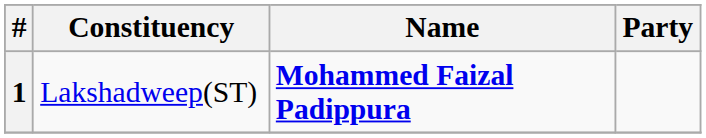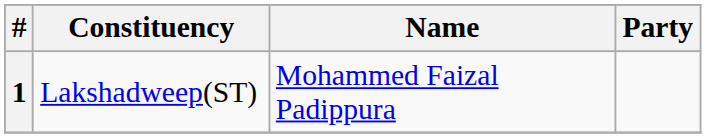(395, 91) bold -> (387, 91) normal
